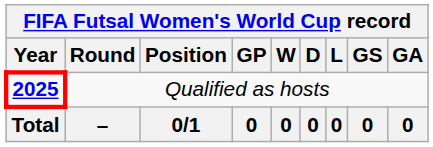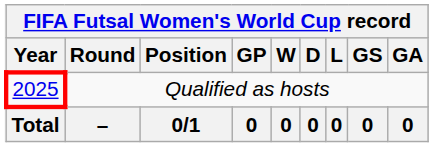(36, 90) bold -> (36, 90) normal
